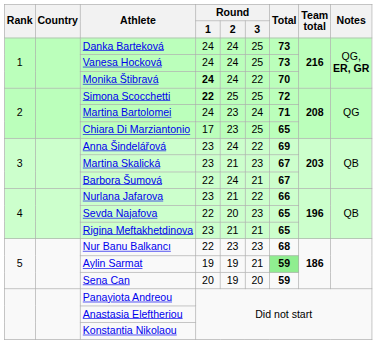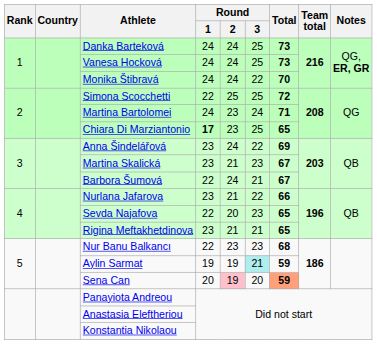(208, 79) bold -> (208, 79) normal
(208, 96) bold -> (208, 96) normal
(208, 130) normal -> (208, 130) bold
(257, 264) no background -> (257, 264) paleturquoise background
(284, 264) lightgreen background -> (284, 264) no background
(233, 280) no background -> (233, 280) pink background
(284, 280) no background -> (284, 280) lightsalmon background
